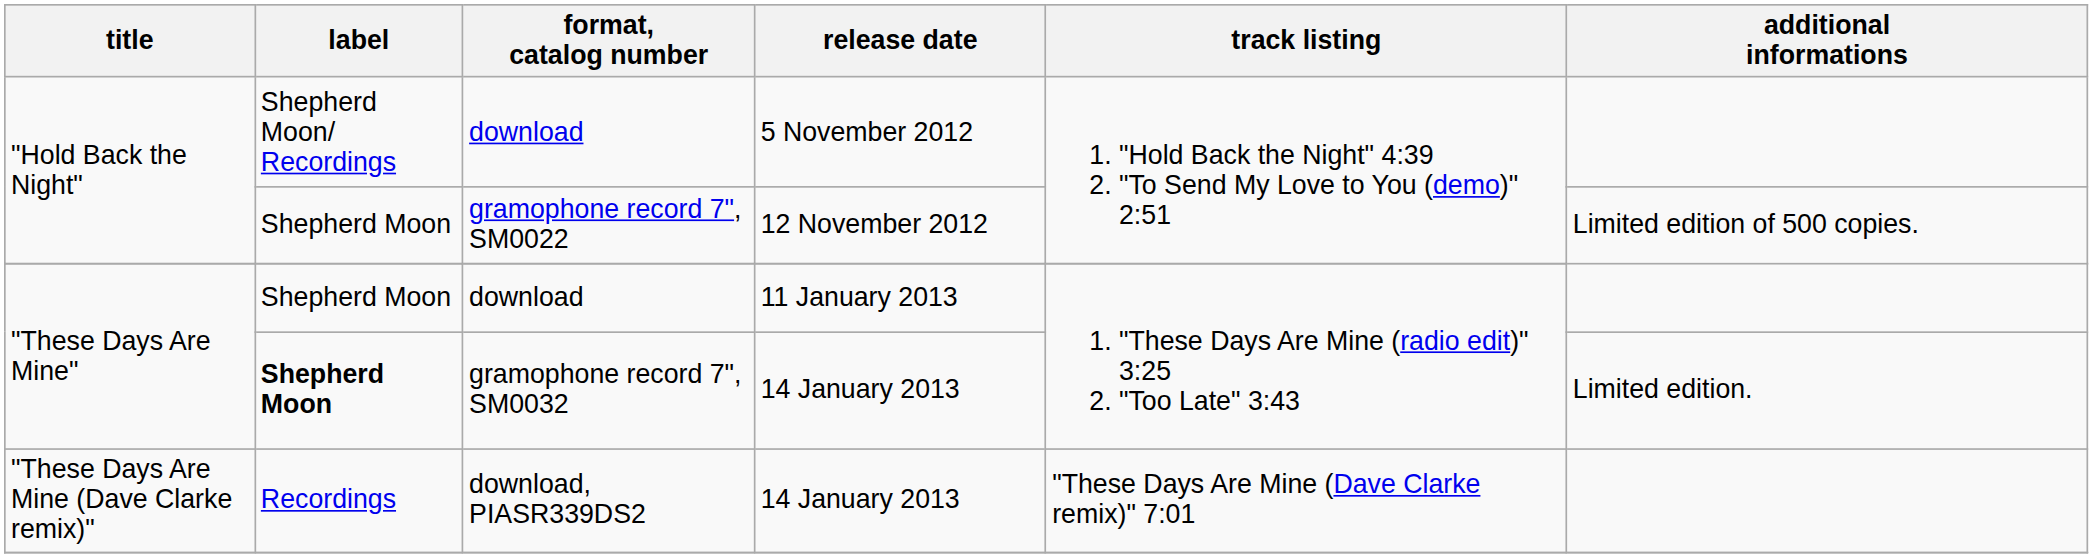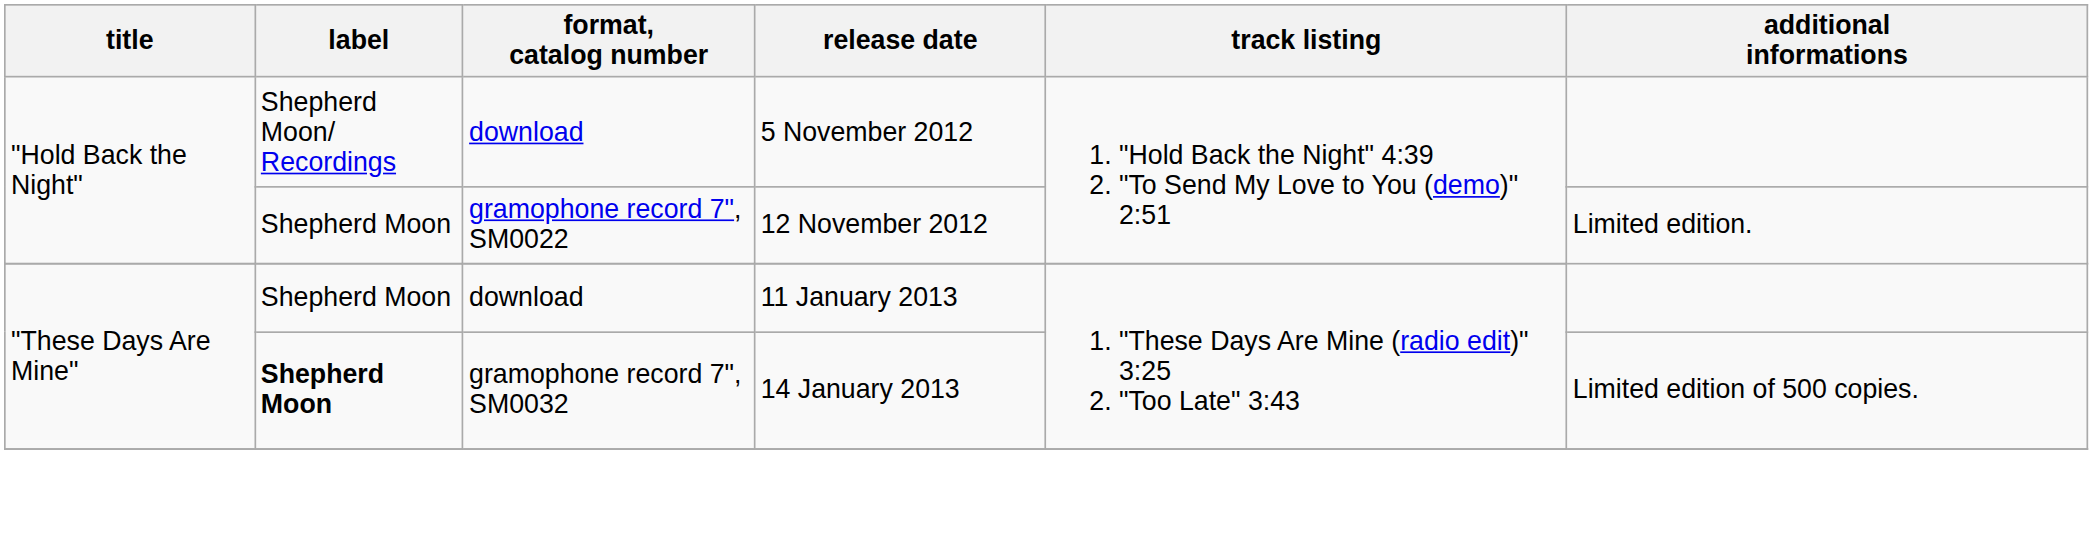(1746, 224) Limited edition of 500 copies. -> (1663, 224) Limited edition.
(1663, 390) Limited edition. -> (1746, 390) Limited edition of 500 copies.
- row: (557, 500)
